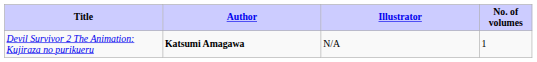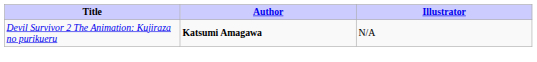- column: (506, 17)
